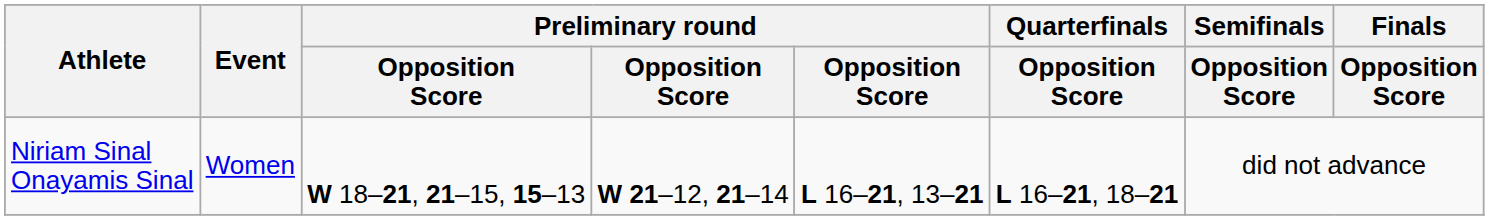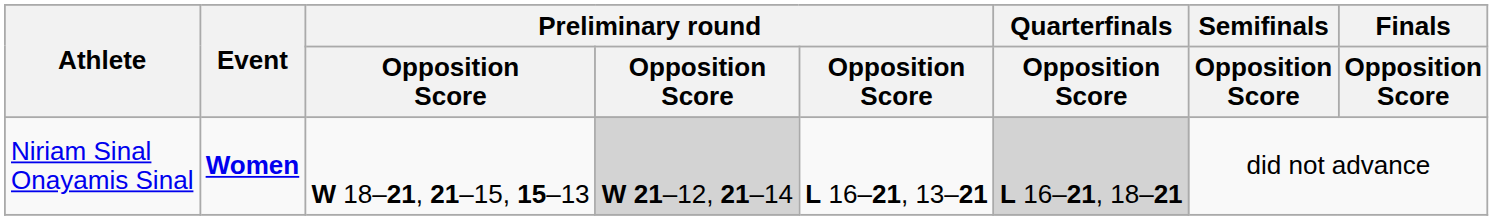(250, 166) normal -> (252, 166) bold
(693, 195) no background -> (697, 195) lightgrey background
(1087, 195) no background -> (1091, 195) lightgrey background
